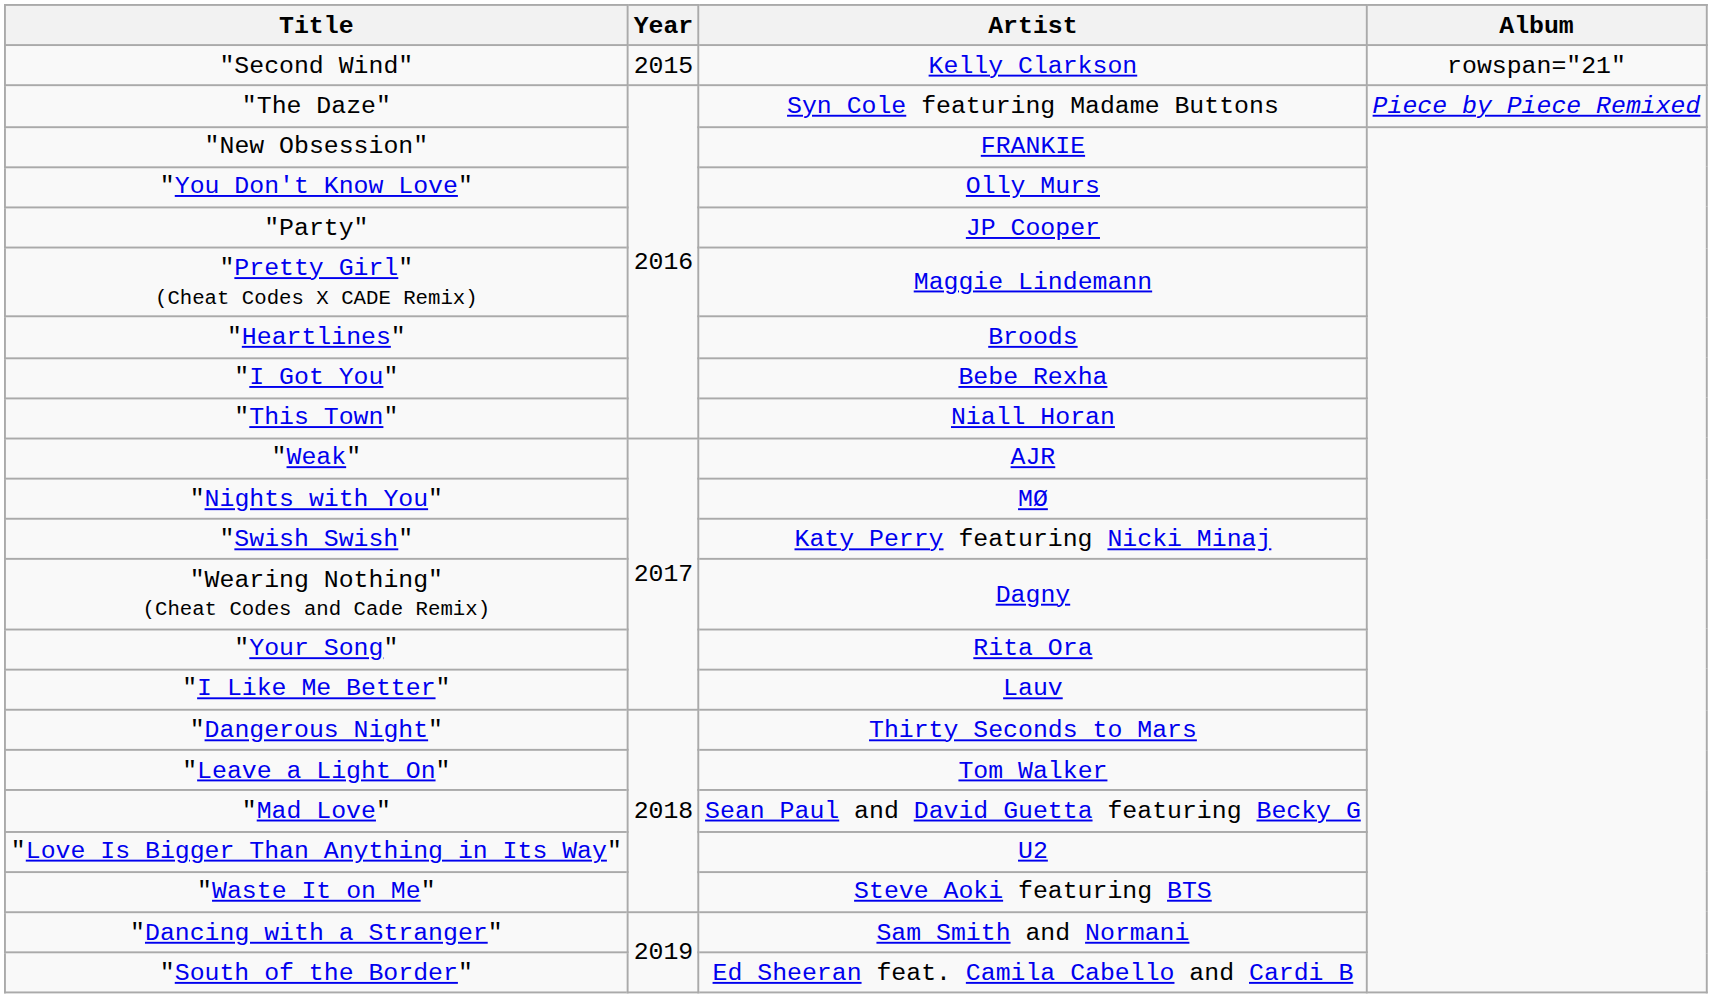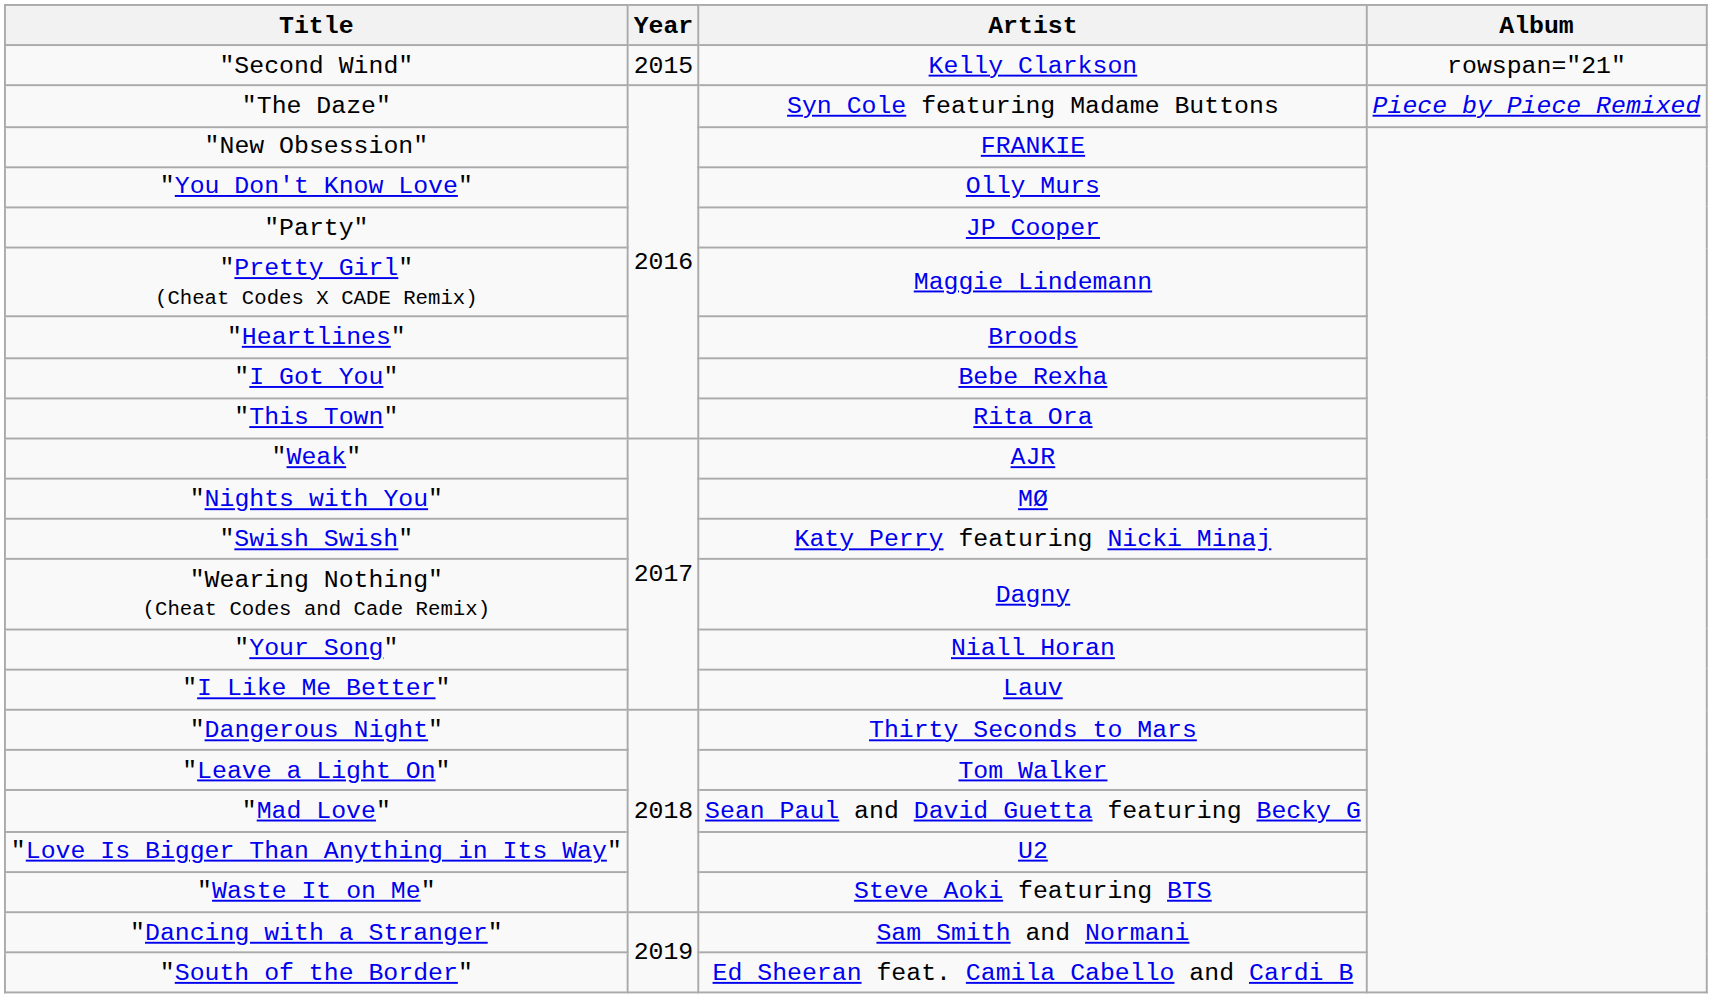(1033, 418) Niall Horan -> (1033, 418) Rita Ora
(1033, 649) Rita Ora -> (1033, 649) Niall Horan
